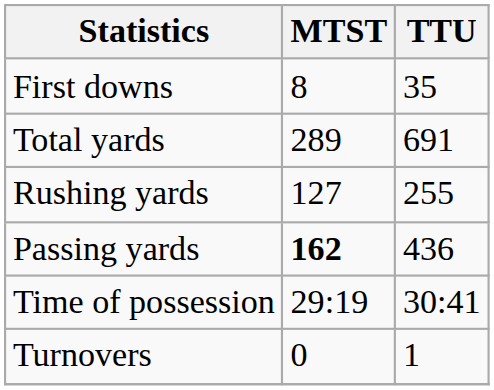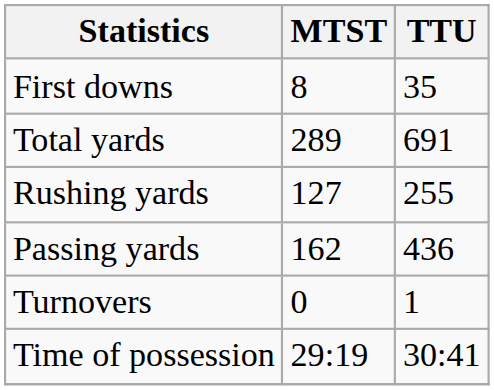(316, 247) bold -> (316, 247) normal
rows swapped: (82, 355) <-> (144, 301)
